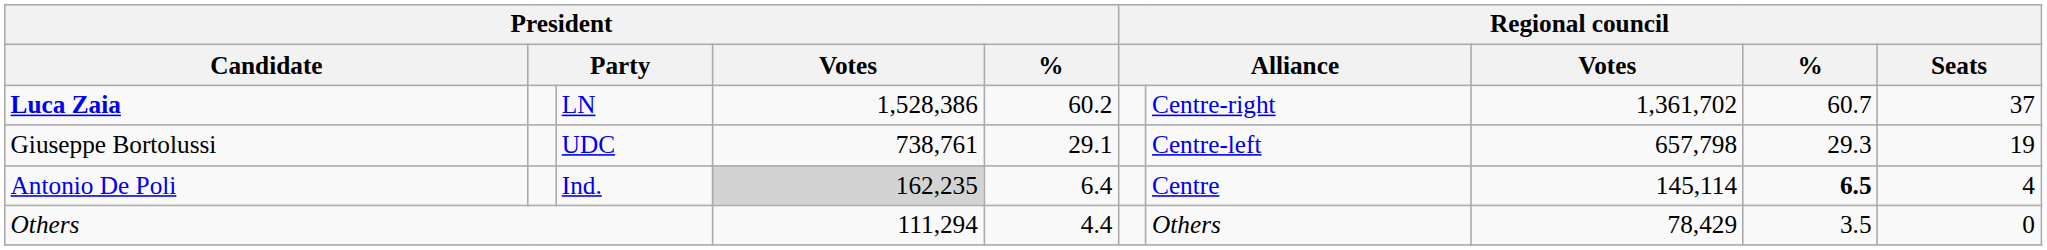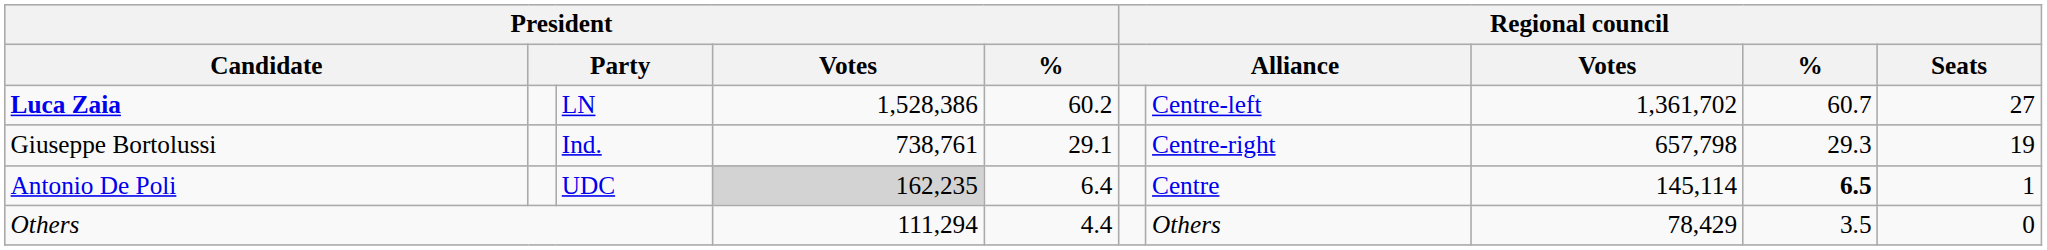(1214, 104) Centre-right -> (1207, 104) Centre-left
(2022, 104) 37 -> (2022, 104) 27
(588, 144) UDC -> (582, 144) Ind.
(1207, 144) Centre-left -> (1214, 144) Centre-right
(582, 184) Ind. -> (588, 184) UDC
(2029, 184) 4 -> (2029, 184) 1
